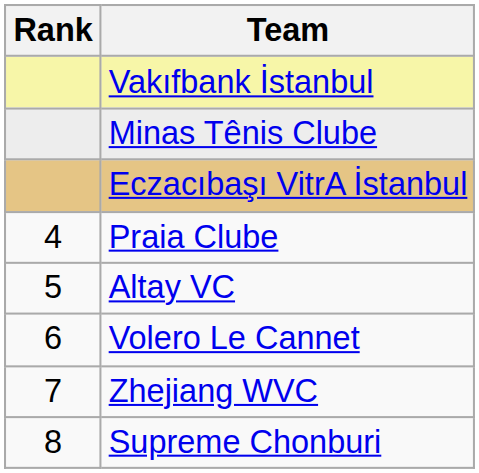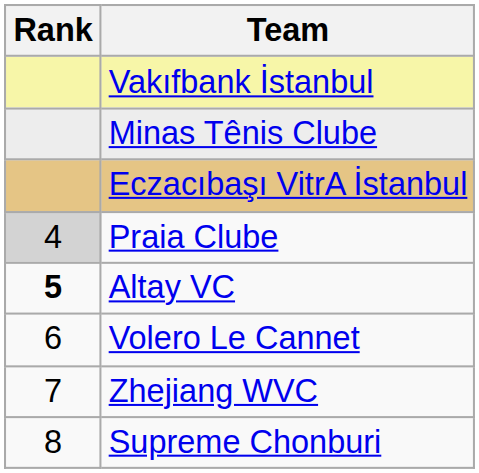(53, 236) no background -> (53, 236) lightgrey background
(53, 287) normal -> (53, 287) bold
